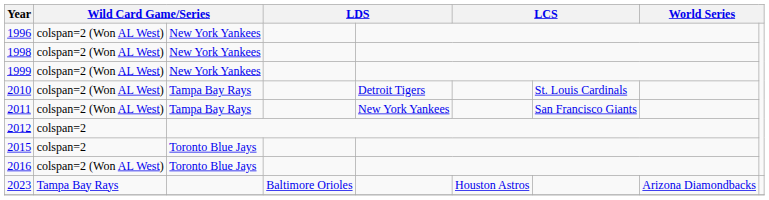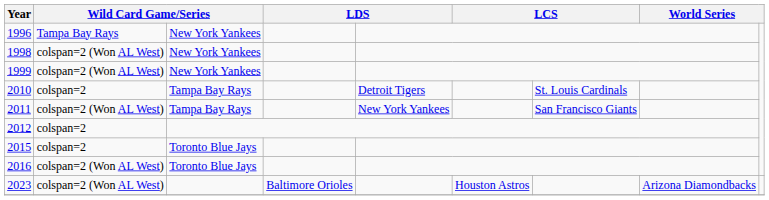(100, 33) colspan=2 (Won AL West) -> (78, 33) Tampa Bay Rays
(100, 90) colspan=2 (Won AL West) -> (61, 90) colspan=2
(78, 185) Tampa Bay Rays -> (100, 185) colspan=2 (Won AL West)
